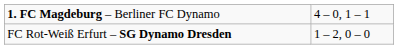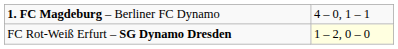(342, 34) no background -> (342, 34) lightyellow background
